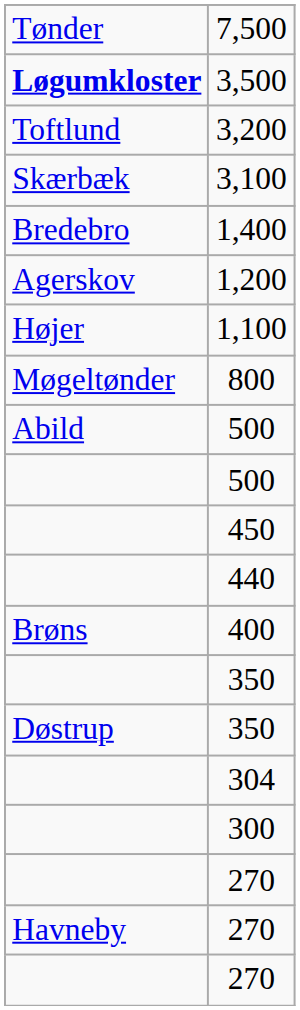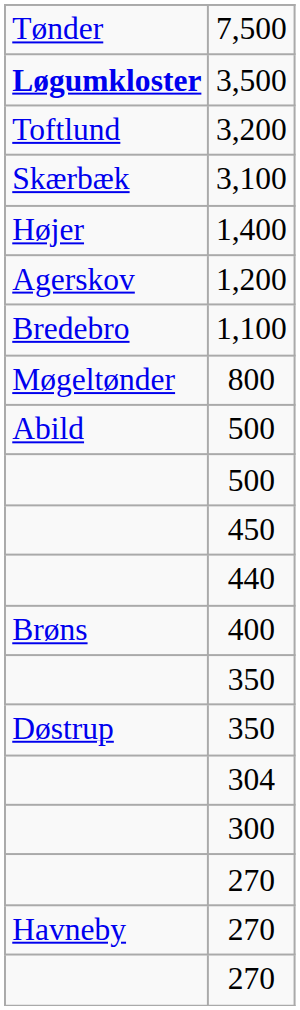(71, 229) Bredebro -> (48, 229) Højer
(48, 329) Højer -> (71, 329) Bredebro
